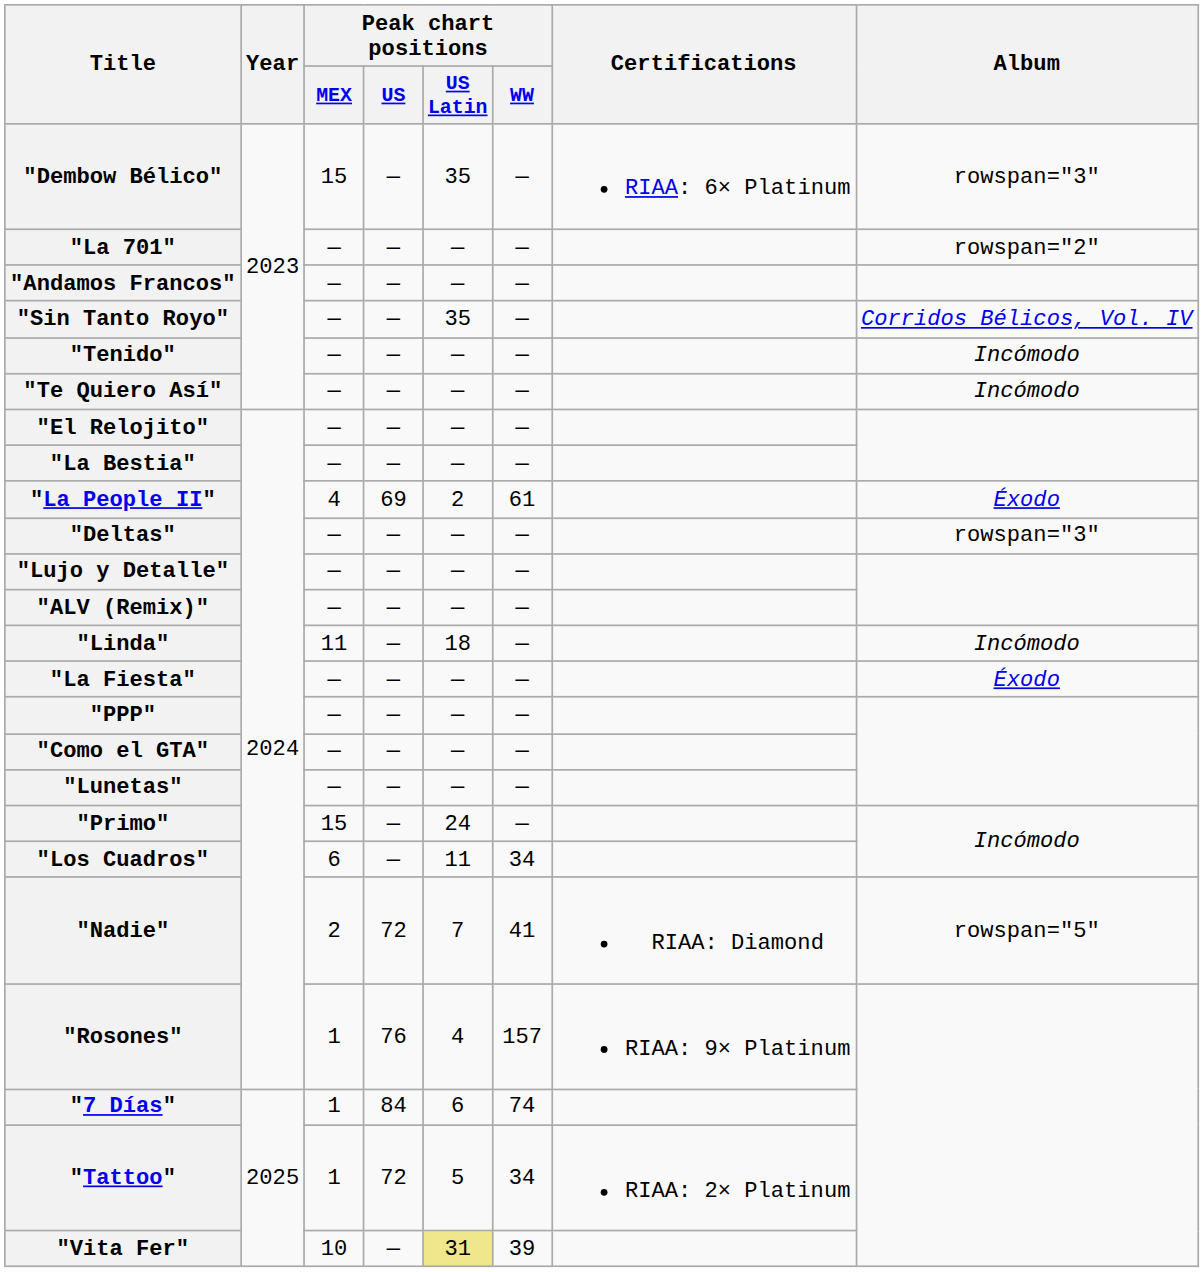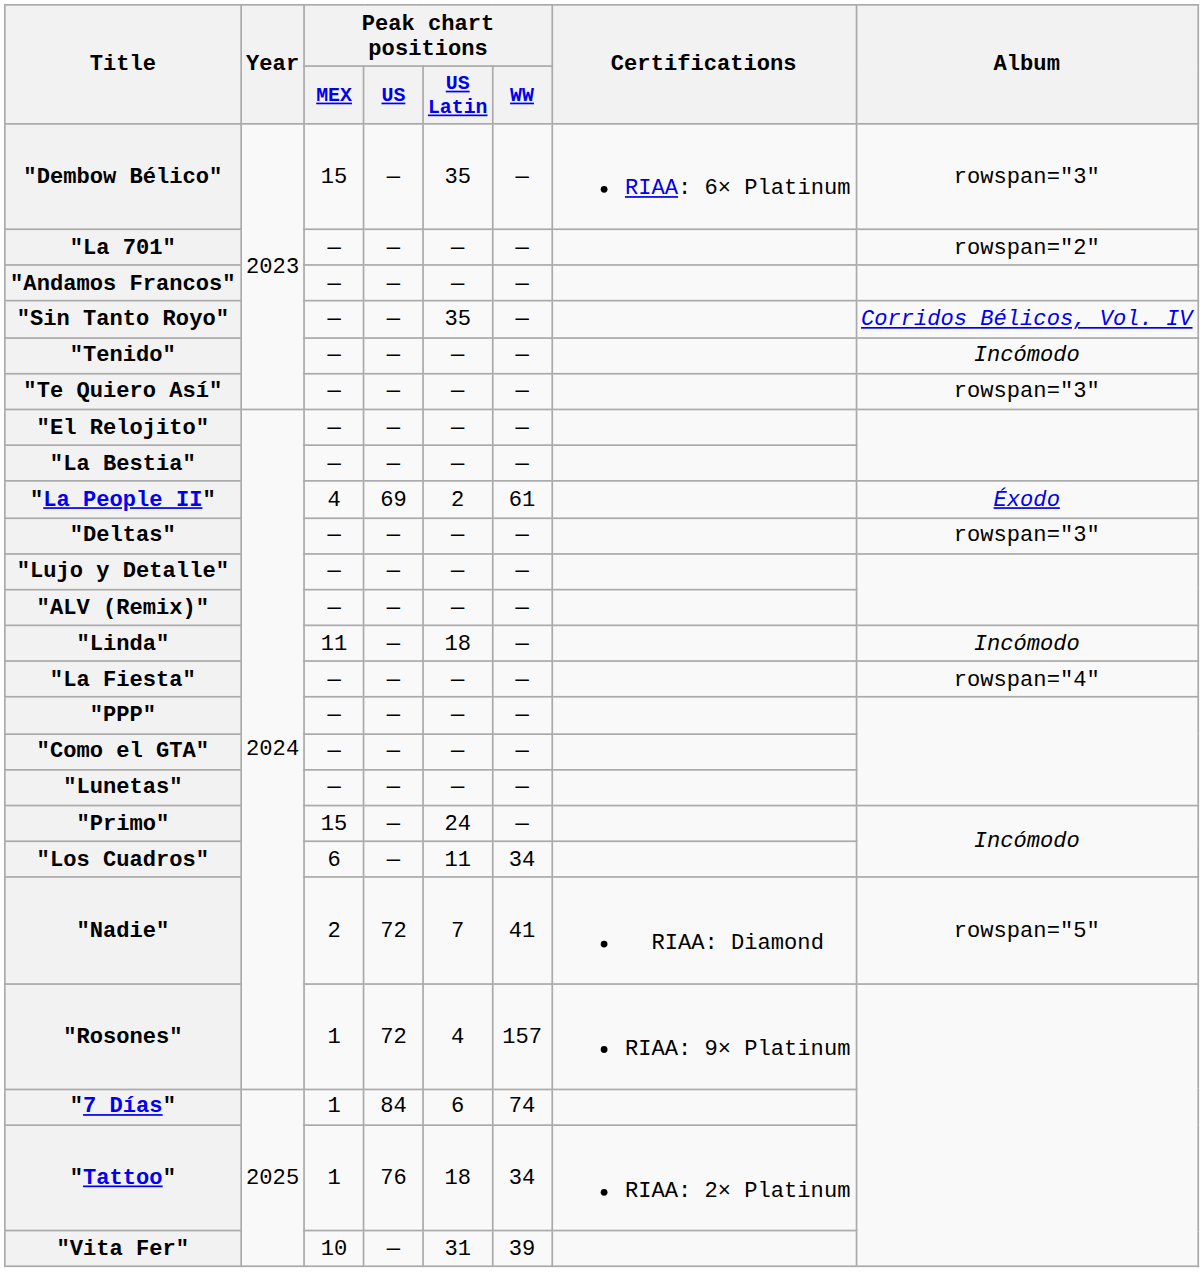(1027, 391) Incómodo -> (1027, 391) rowspan="3"
(1027, 680) Éxodo -> (1027, 680) rowspan="4"
(393, 1036) 76 -> (393, 1036) 72
(393, 1178) 72 -> (393, 1178) 76
(458, 1178) 5 -> (458, 1178) 18
(458, 1249) khaki background -> (458, 1249) no background
